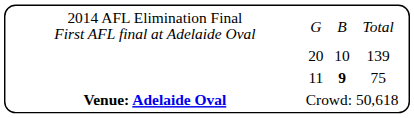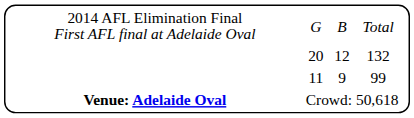(342, 56) 10 -> (342, 56) 12
(378, 56) 139 -> (378, 56) 132
(342, 78) bold -> (342, 78) normal
(378, 78) 75 -> (378, 78) 99
